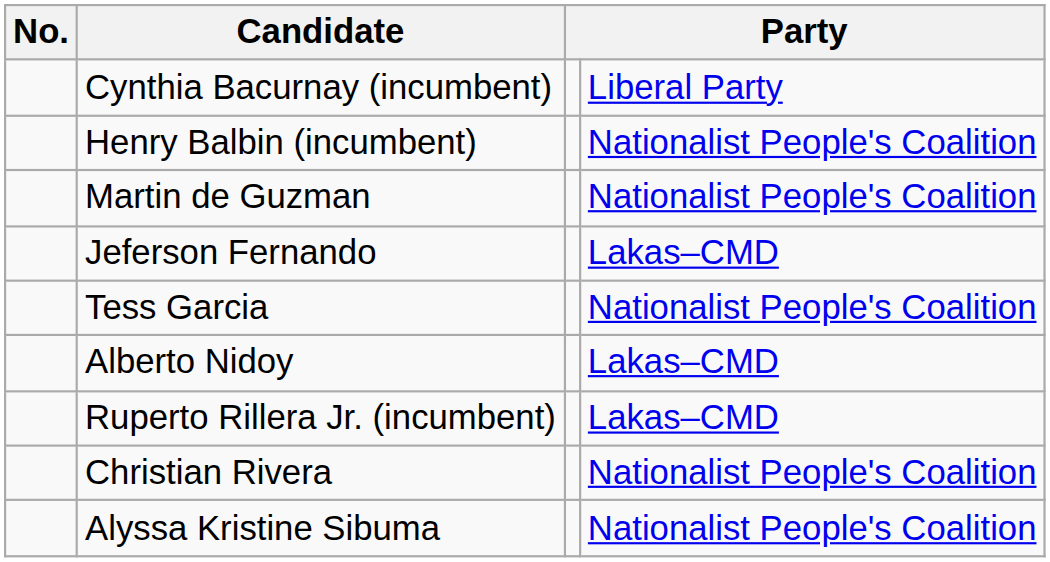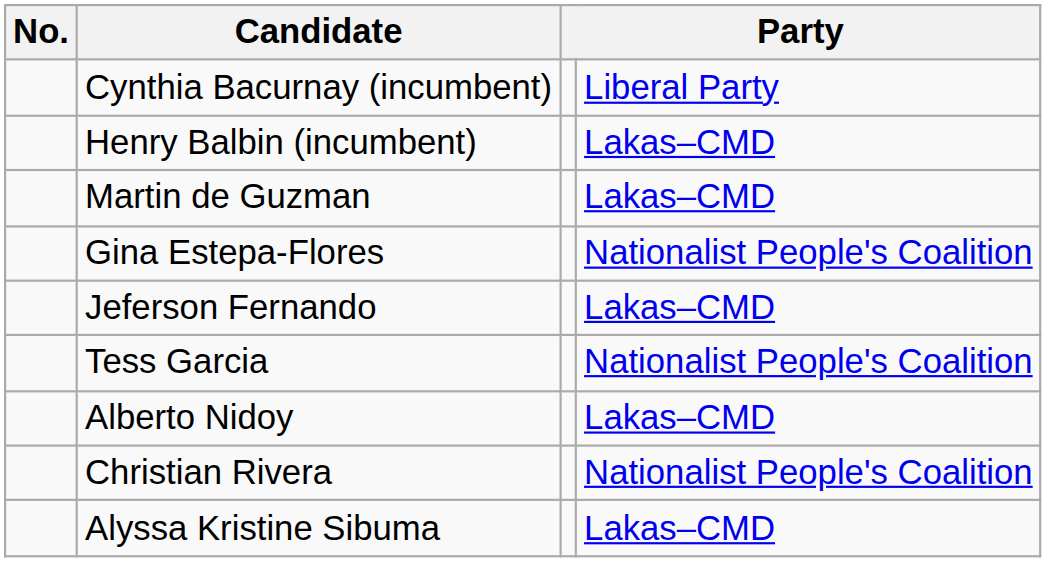(812, 142) Nationalist People's Coalition -> (680, 142) Lakas–CMD
(812, 197) Nationalist People's Coalition -> (680, 197) Lakas–CMD
+ row: (235, 252)
- row: (320, 417)
(812, 527) Nationalist People's Coalition -> (680, 527) Lakas–CMD
